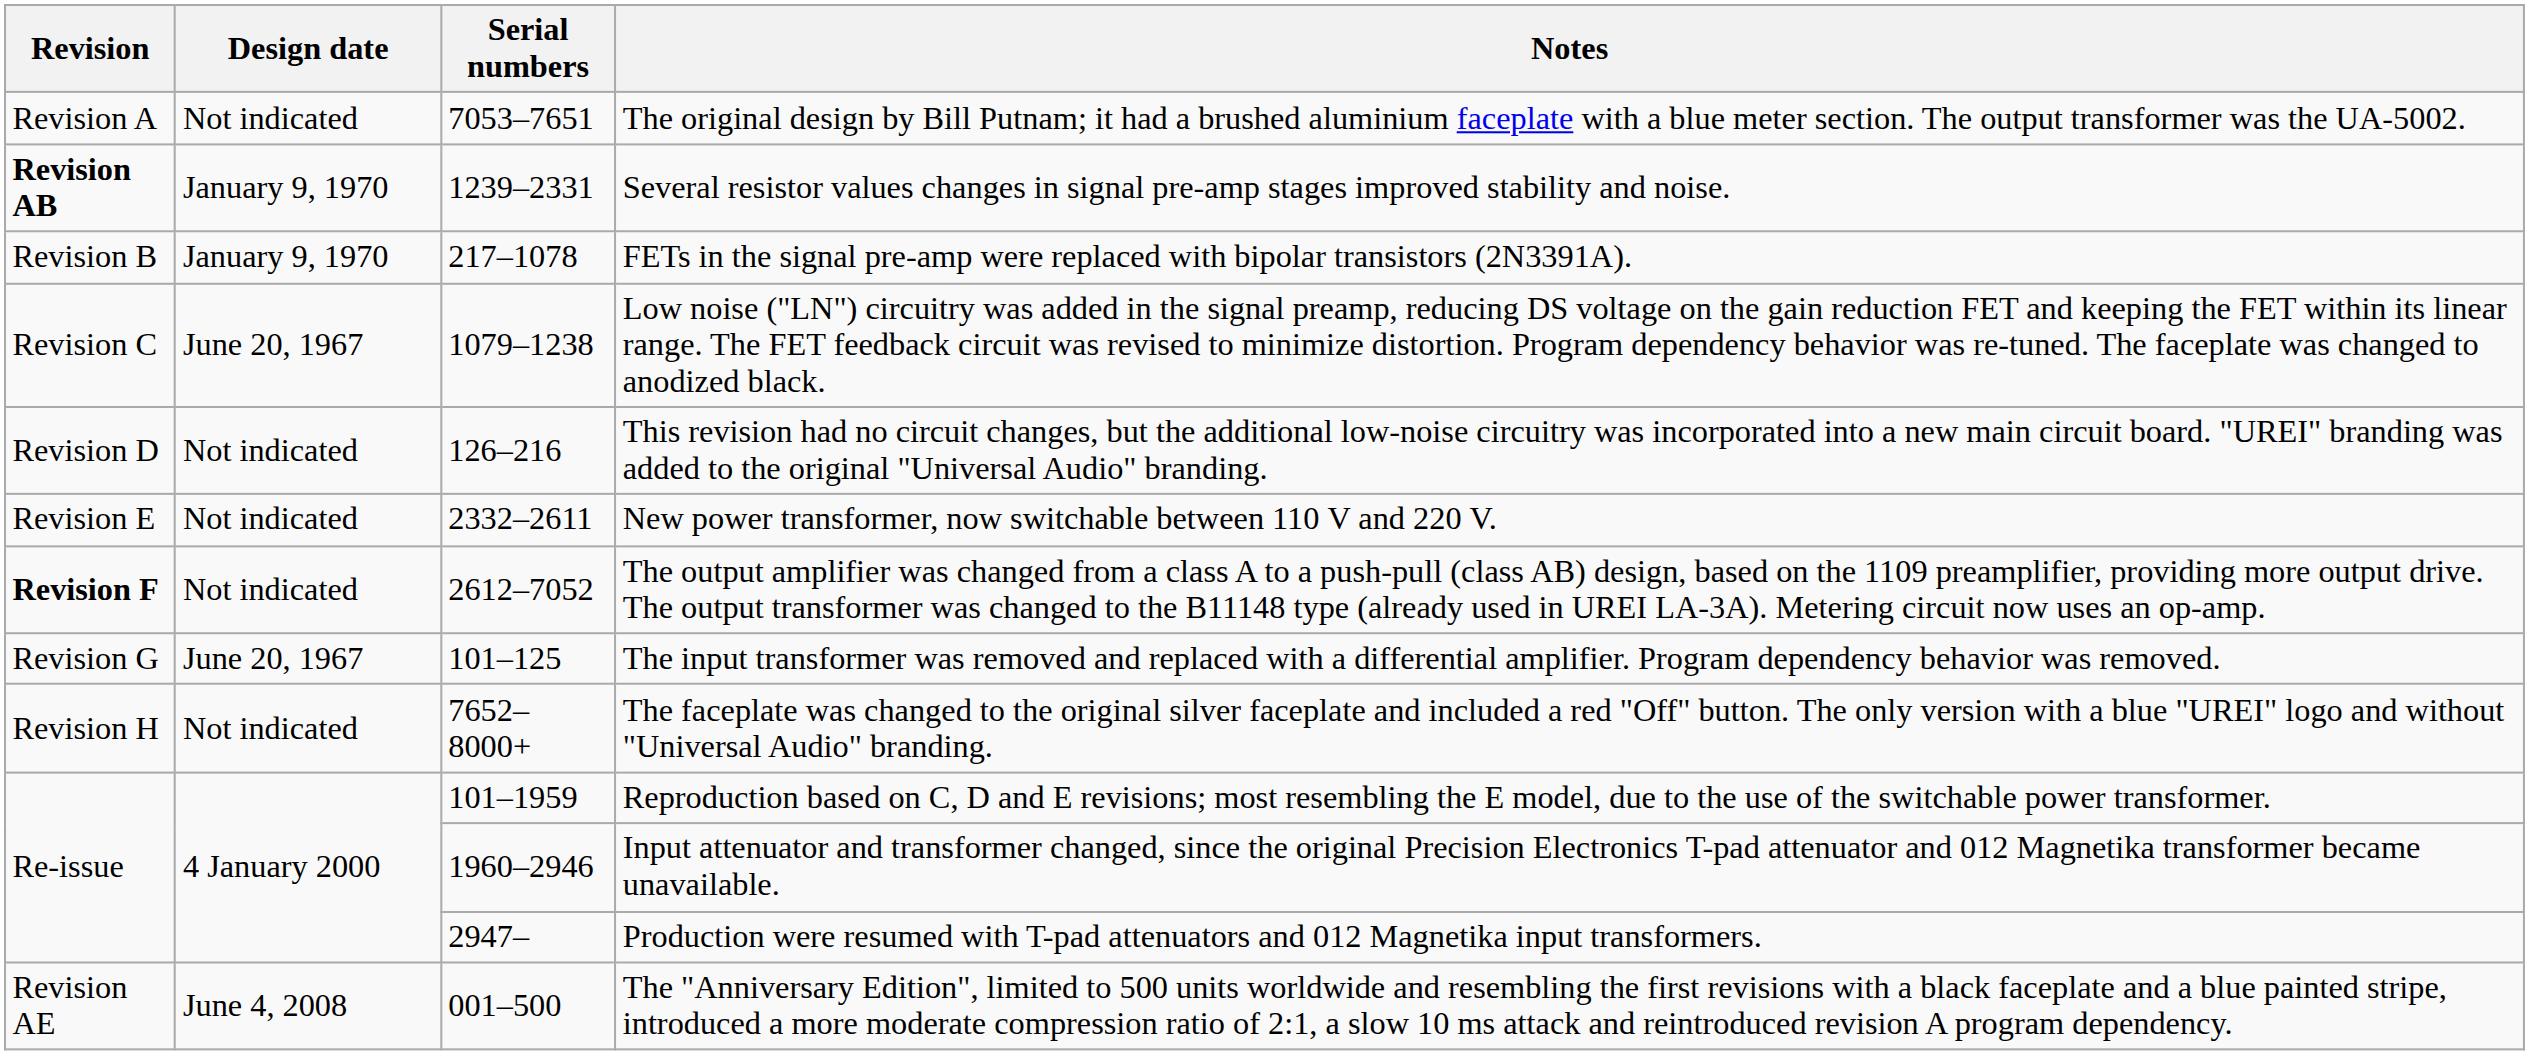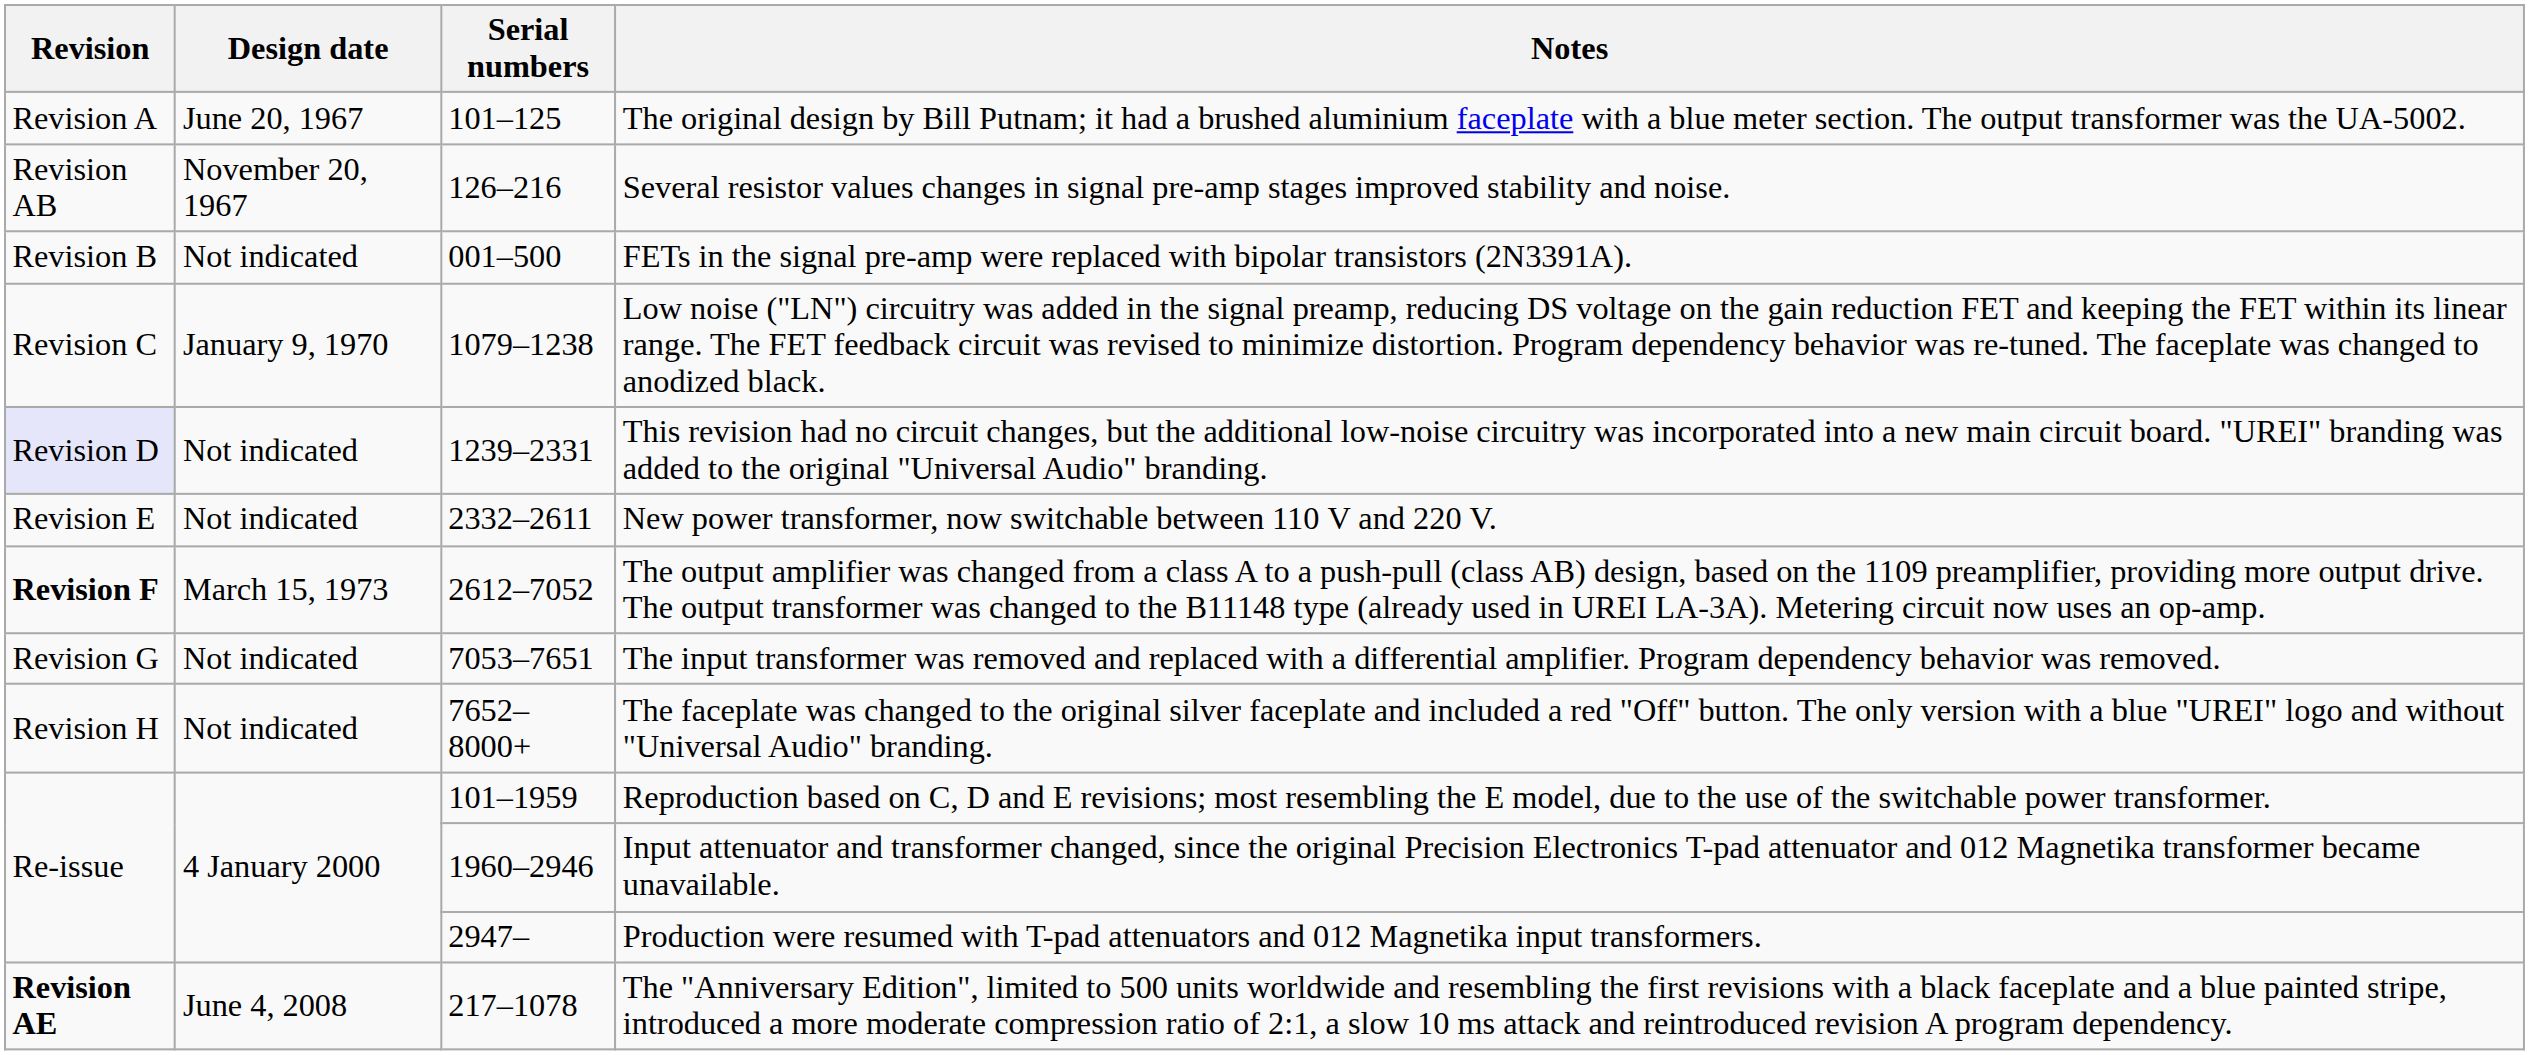(270, 117) Not indicated -> (273, 117) June 20, 1967
(521, 117) 7053–7651 -> (505, 117) 101–125
(72, 187) bold -> (70, 187) normal
(286, 187) January 9, 1970 -> (275, 187) November 20, 1967
(521, 187) 1239–2331 -> (505, 187) 126–216
(286, 256) January 9, 1970 -> (270, 256) Not indicated
(513, 256) 217–1078 -> (505, 256) 001–500
(273, 344) June 20, 1967 -> (286, 344) January 9, 1970
(86, 450) no background -> (86, 450) lavender background
(505, 450) 126–216 -> (521, 450) 1239–2331
(270, 588) Not indicated -> (286, 588) March 15, 1973
(273, 658) June 20, 1967 -> (270, 658) Not indicated
(505, 658) 101–125 -> (521, 658) 7053–7651
(70, 1005) normal -> (72, 1005) bold
(505, 1005) 001–500 -> (513, 1005) 217–1078
